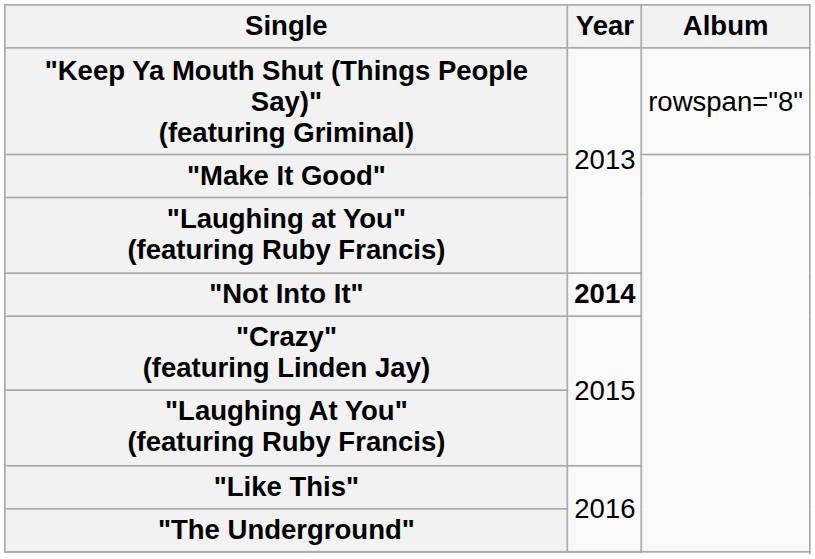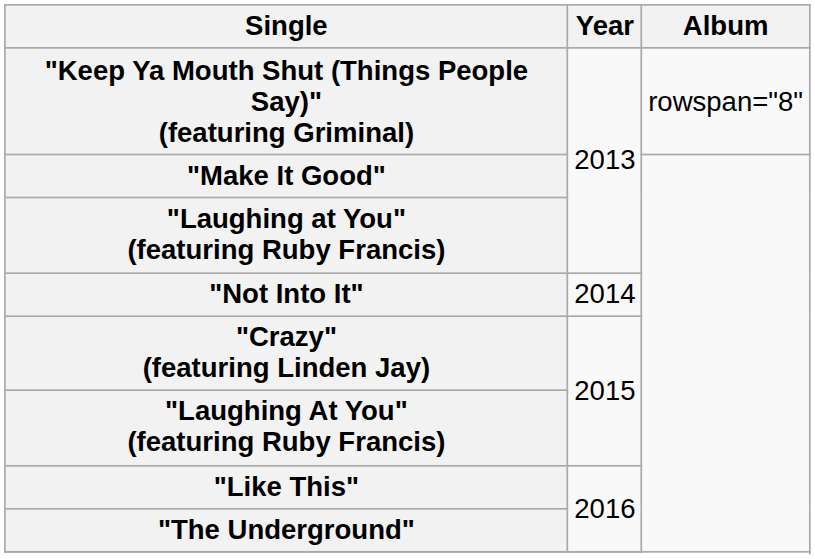(605, 293) bold -> (605, 293) normal
